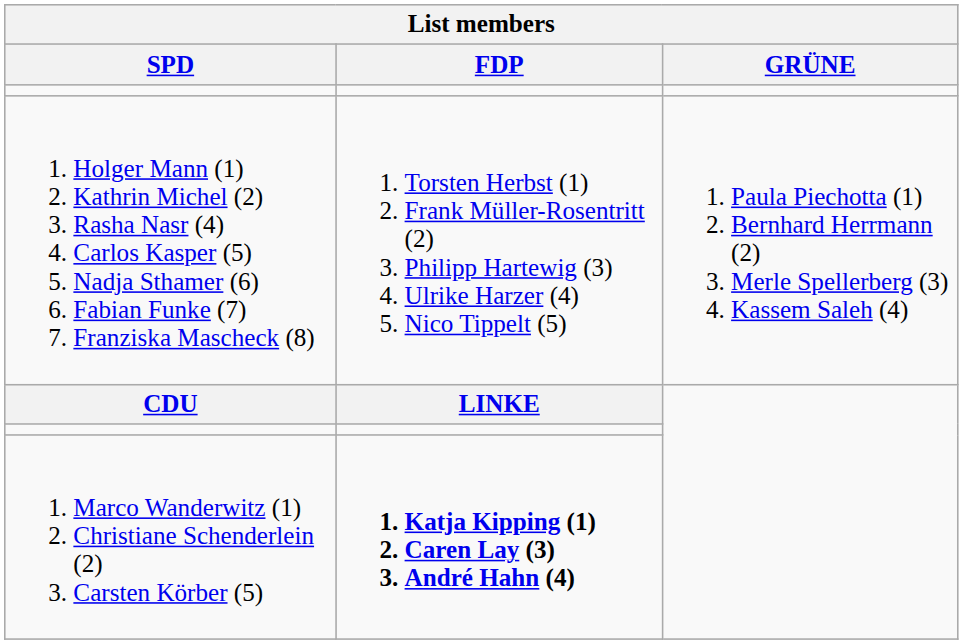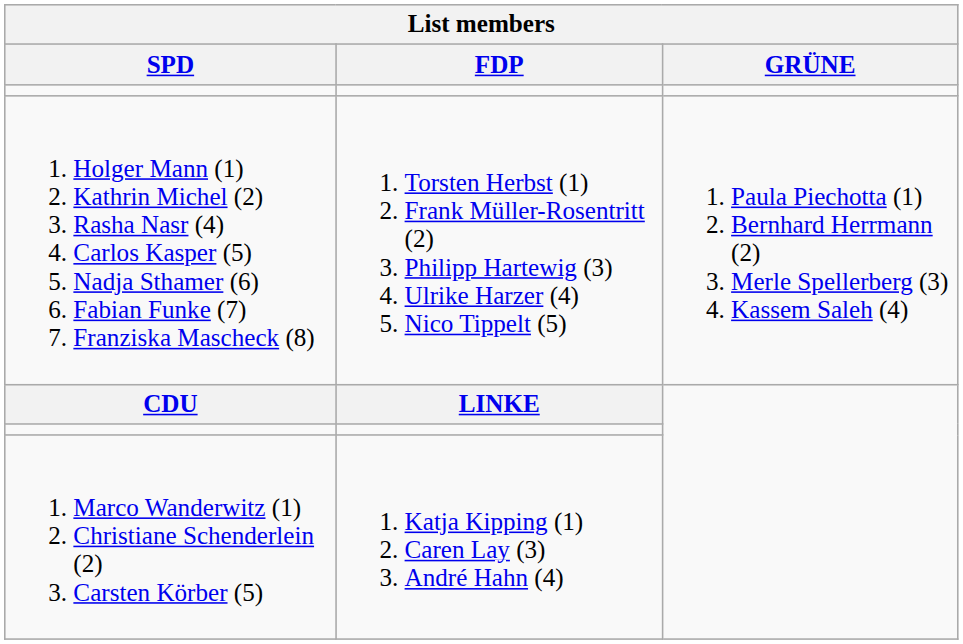(499, 551) bold -> (499, 551) normal
